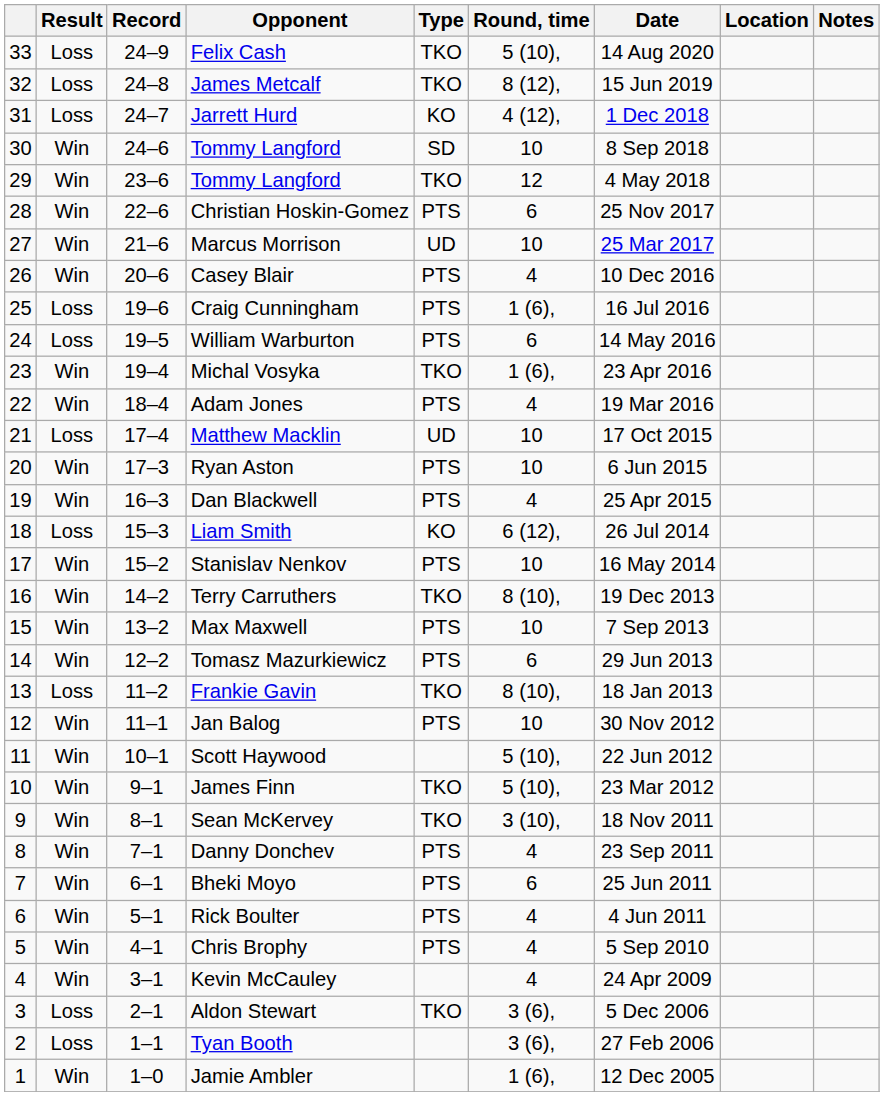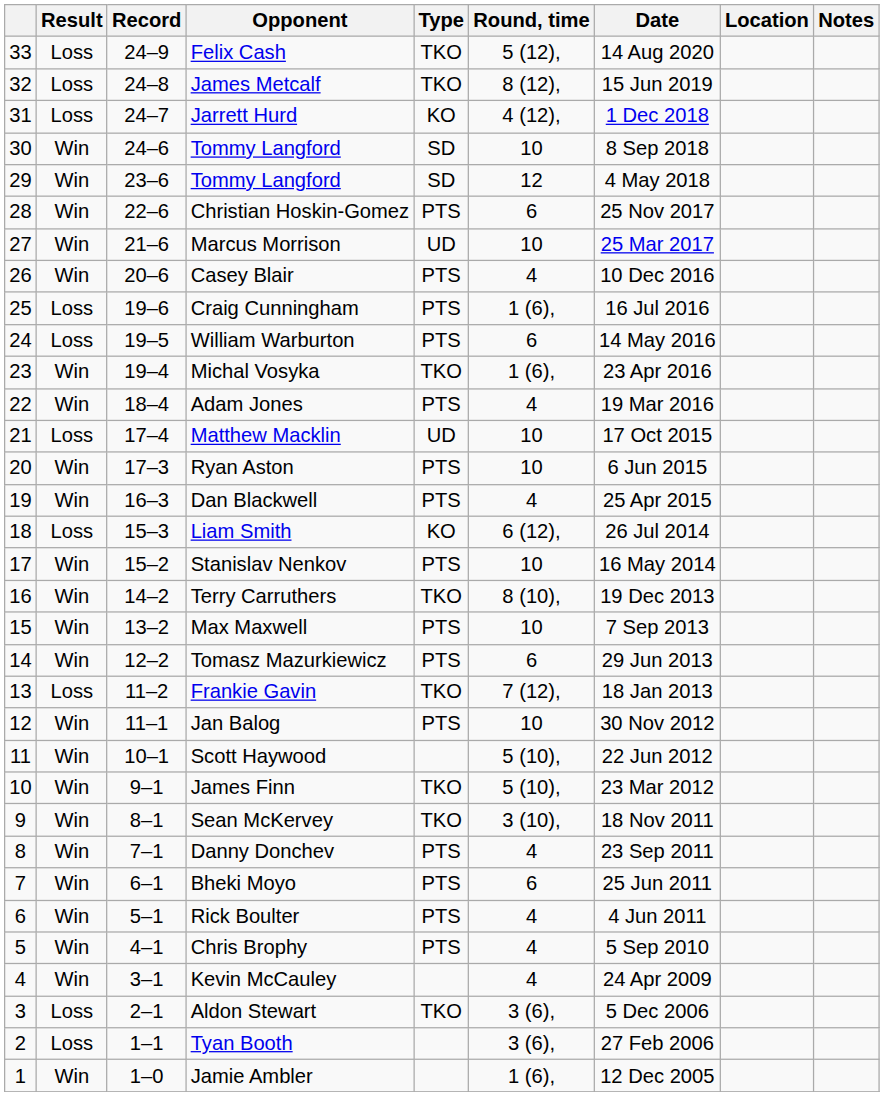(532, 52) 5 (10), -> (532, 52) 5 (12),
(441, 180) TKO -> (441, 180) SD
(532, 691) 8 (10), -> (532, 691) 7 (12),
